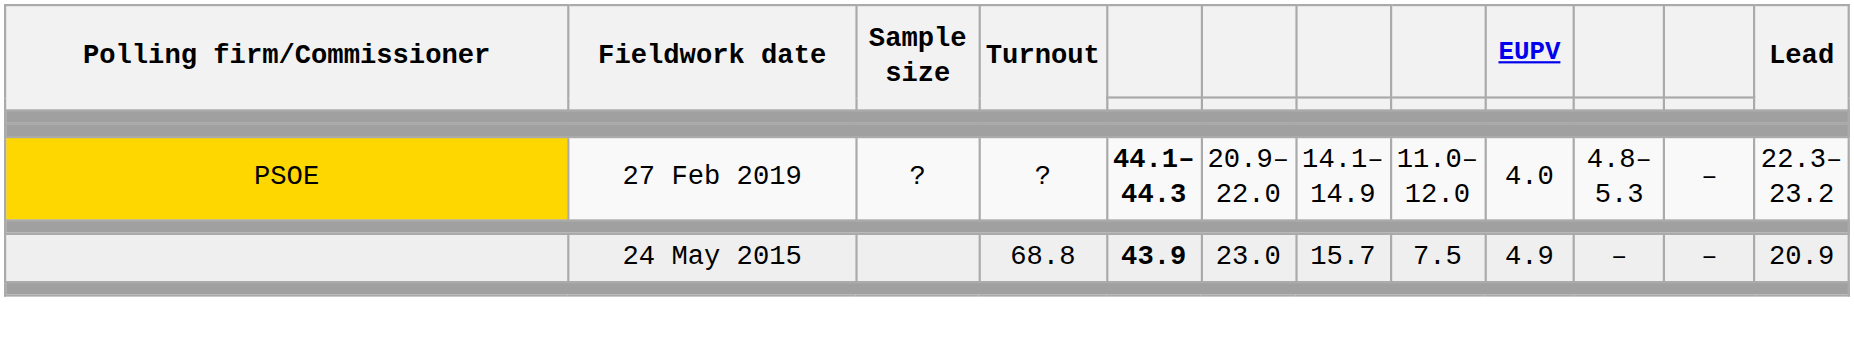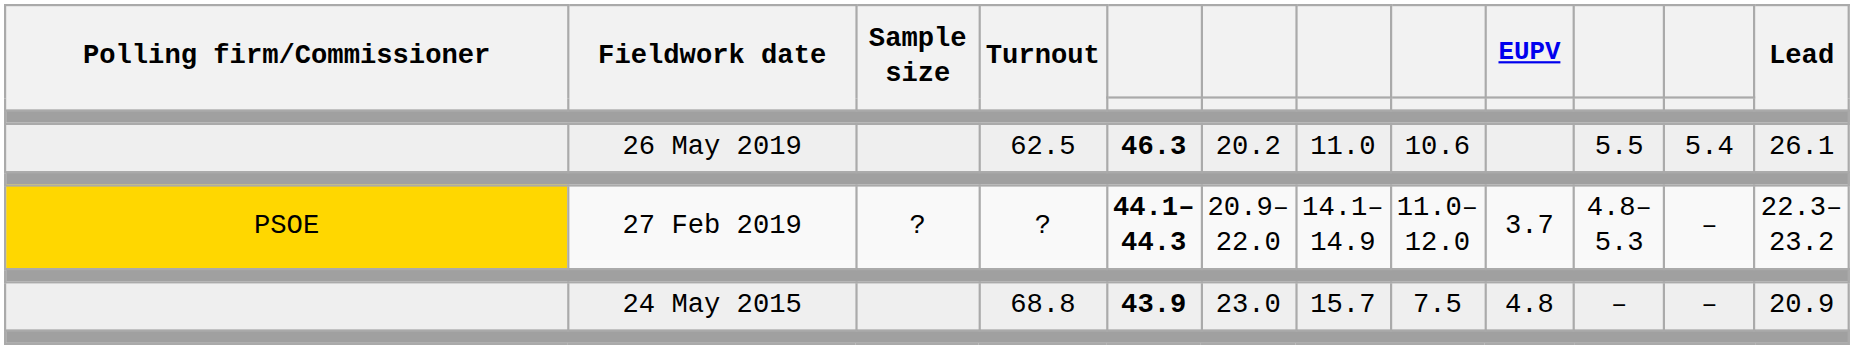+ row: (712, 148)
(1529, 179) 4.0 -> (1529, 227) 3.7
(1529, 258) 4.9 -> (1529, 306) 4.8
